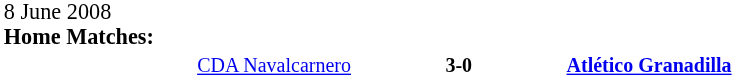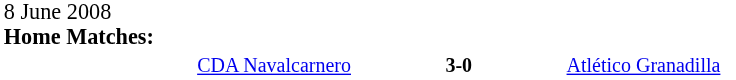(649, 65) bold -> (643, 65) normal
